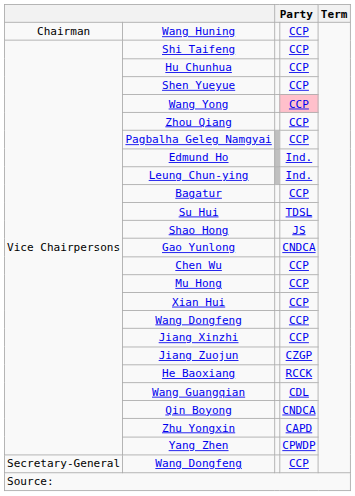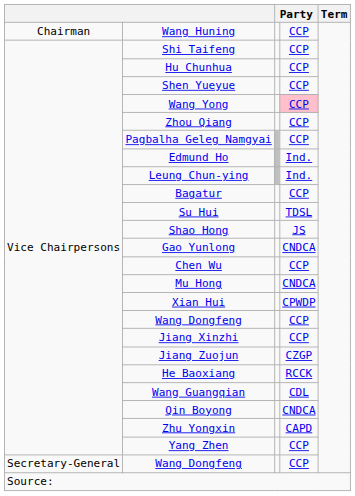(299, 284) CCP -> (299, 284) CNDCA
(299, 302) CCP -> (299, 302) CPWDP
(299, 446) CPWDP -> (299, 446) CCP
